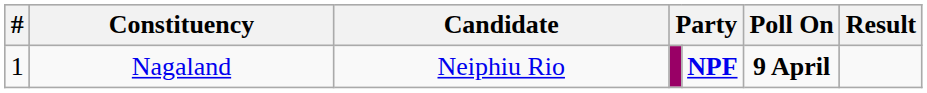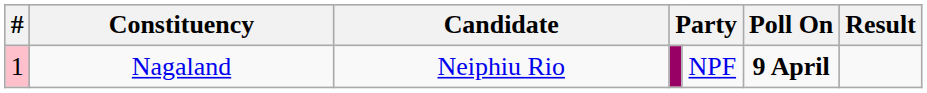(17, 66) no background -> (17, 66) pink background
(712, 66) bold -> (712, 66) normal
